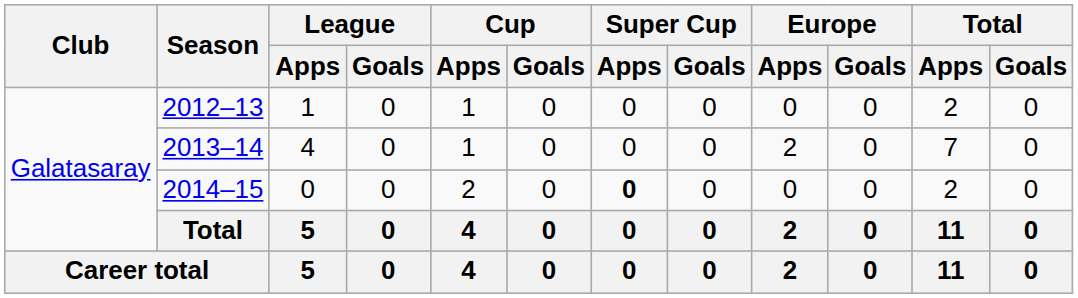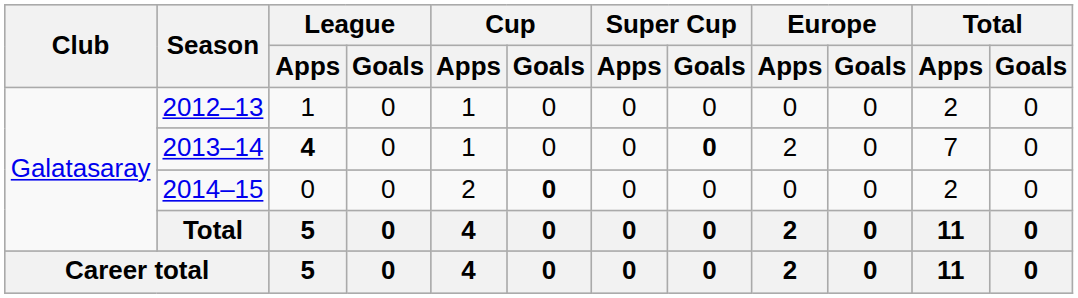(308, 148) normal -> (308, 148) bold
(710, 148) normal -> (710, 148) bold
(549, 189) normal -> (549, 189) bold
(629, 189) bold -> (629, 189) normal
